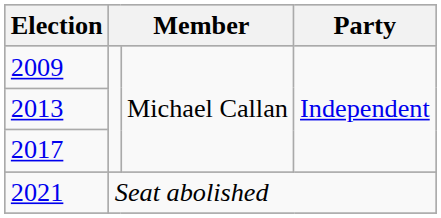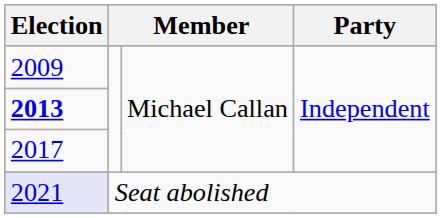(37, 108) normal -> (37, 108) bold
(37, 191) no background -> (37, 191) lavender background
